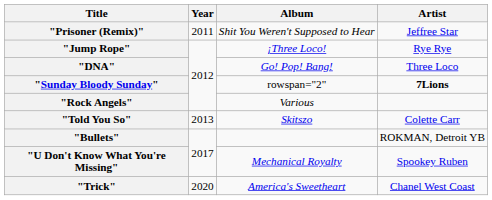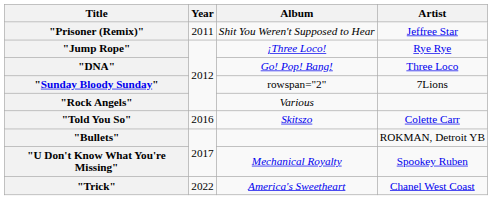(432, 84) bold -> (432, 84) normal
(202, 119) 2013 -> (202, 119) 2016
(202, 185) 2020 -> (202, 185) 2022
